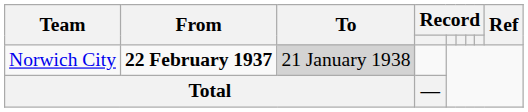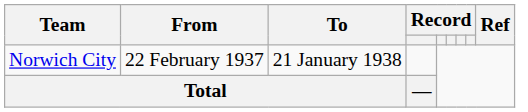(199, 59) bold -> (194, 59) normal
(346, 59) lightgrey background -> (337, 59) no background
